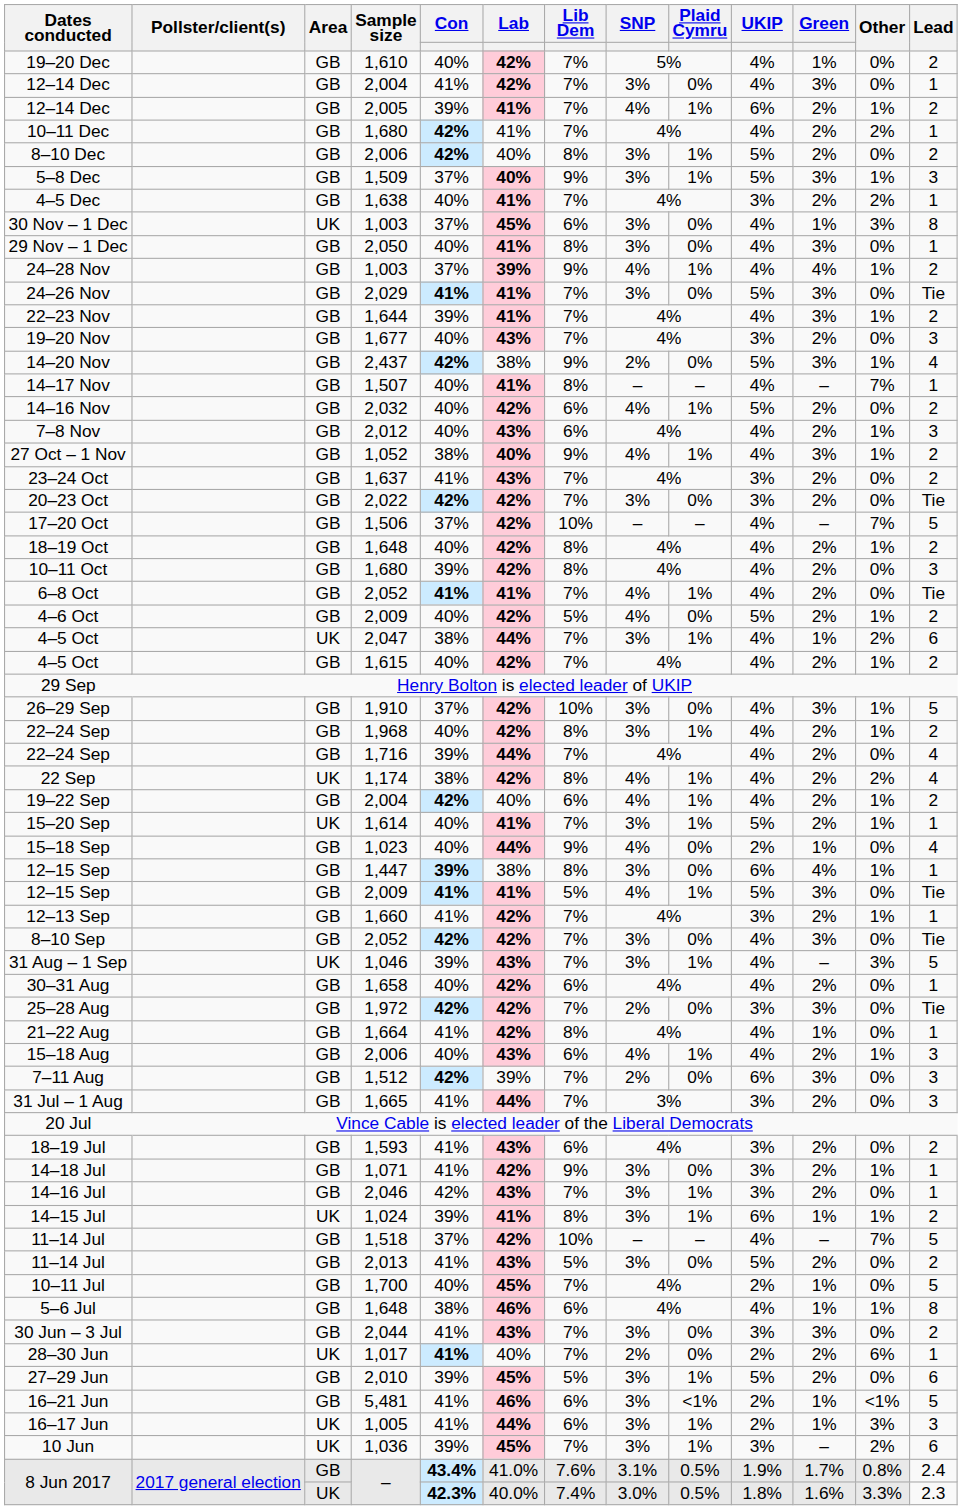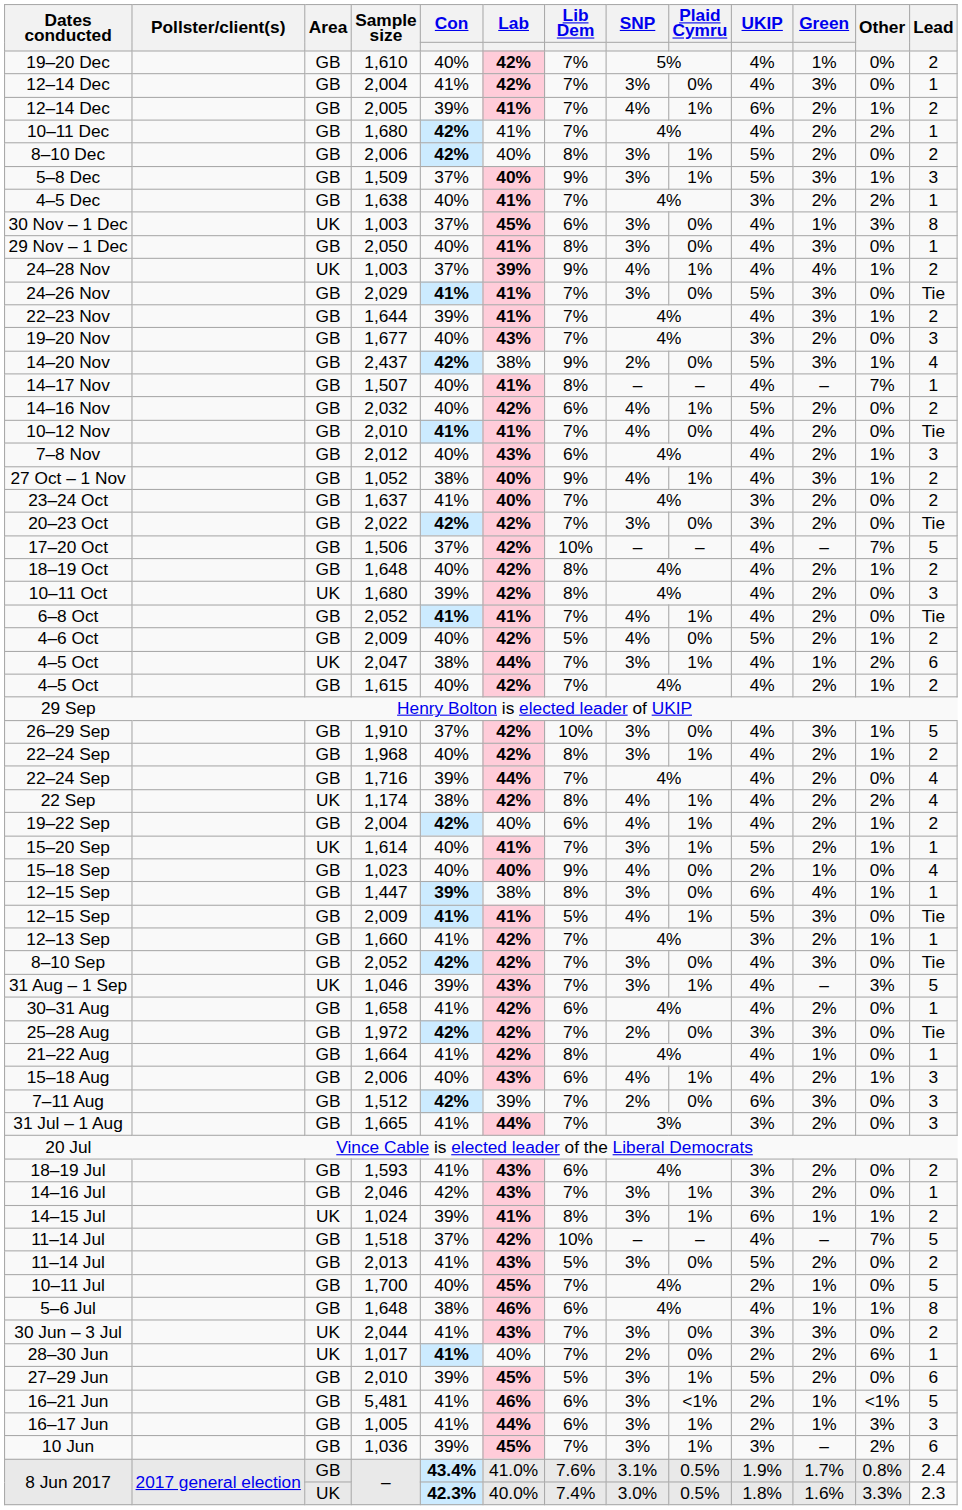(328, 269) GB -> (328, 269) UK
+ row: (68, 431)
(514, 477) 43% -> (514, 500) 40%
(328, 570) GB -> (328, 593) UK
(514, 847) 44% -> (514, 870) 40%
(452, 985) 40% -> (452, 1008) 41%
- row: (68, 1170)
(328, 1331) GB -> (328, 1331) UK
(328, 1424) UK -> (328, 1424) GB
(328, 1447) UK -> (328, 1447) GB
